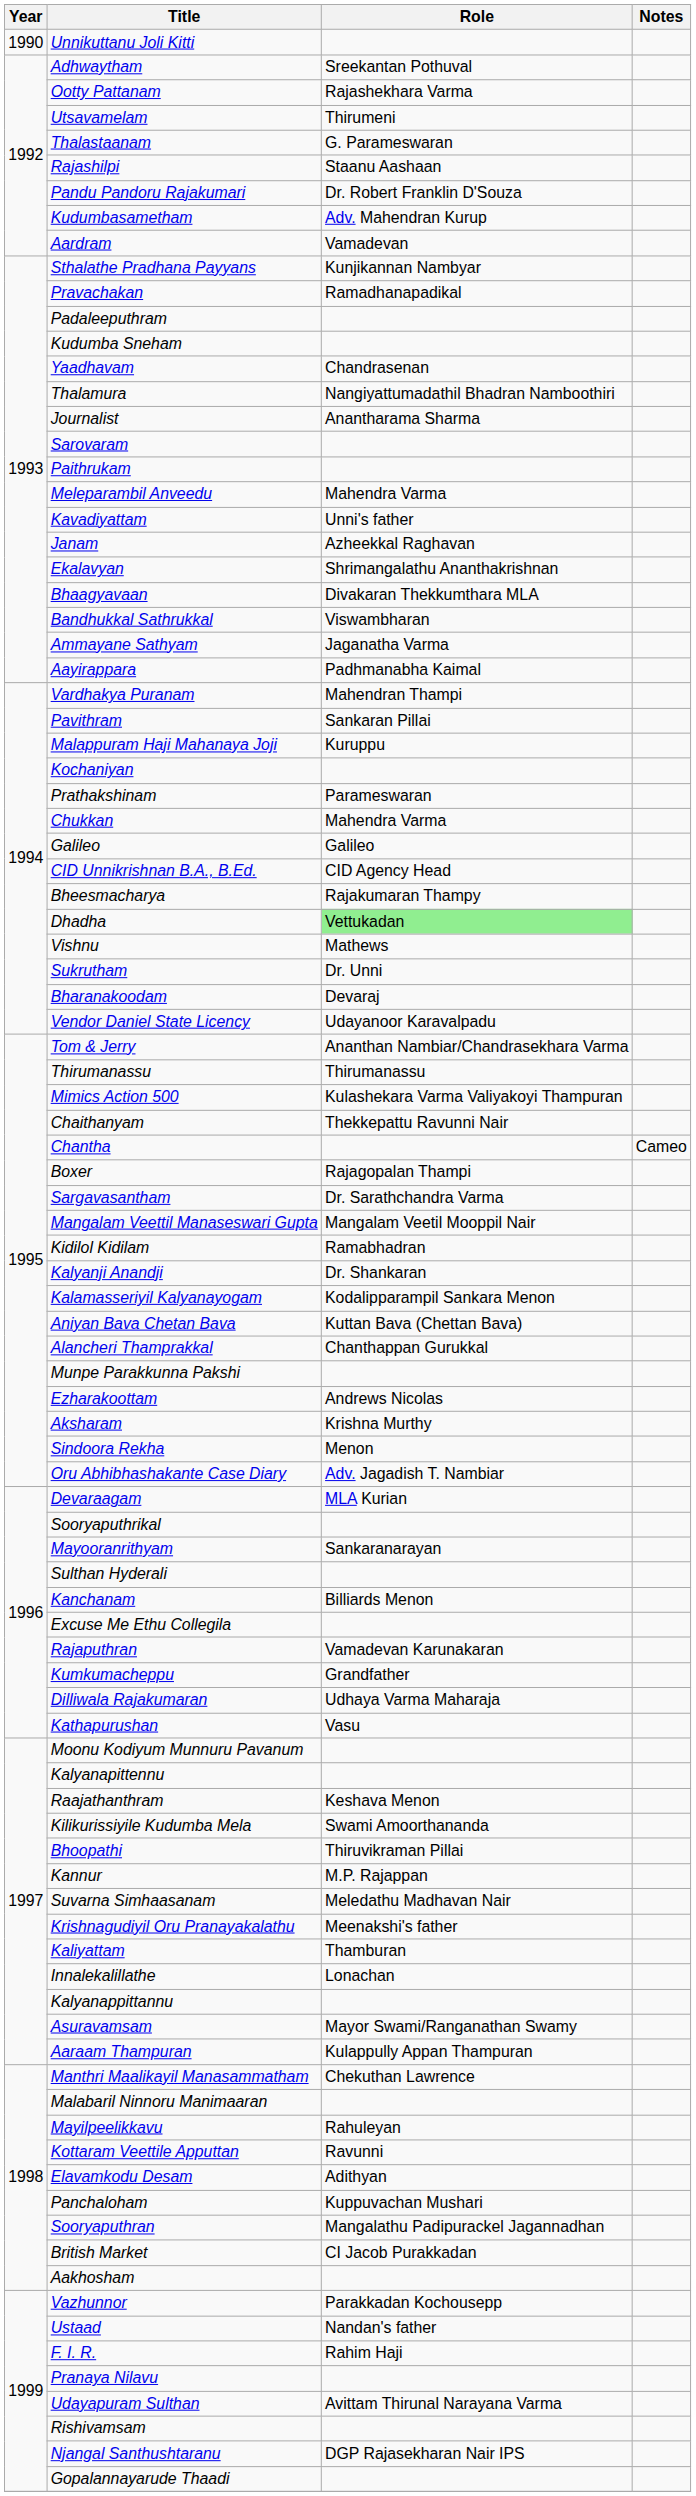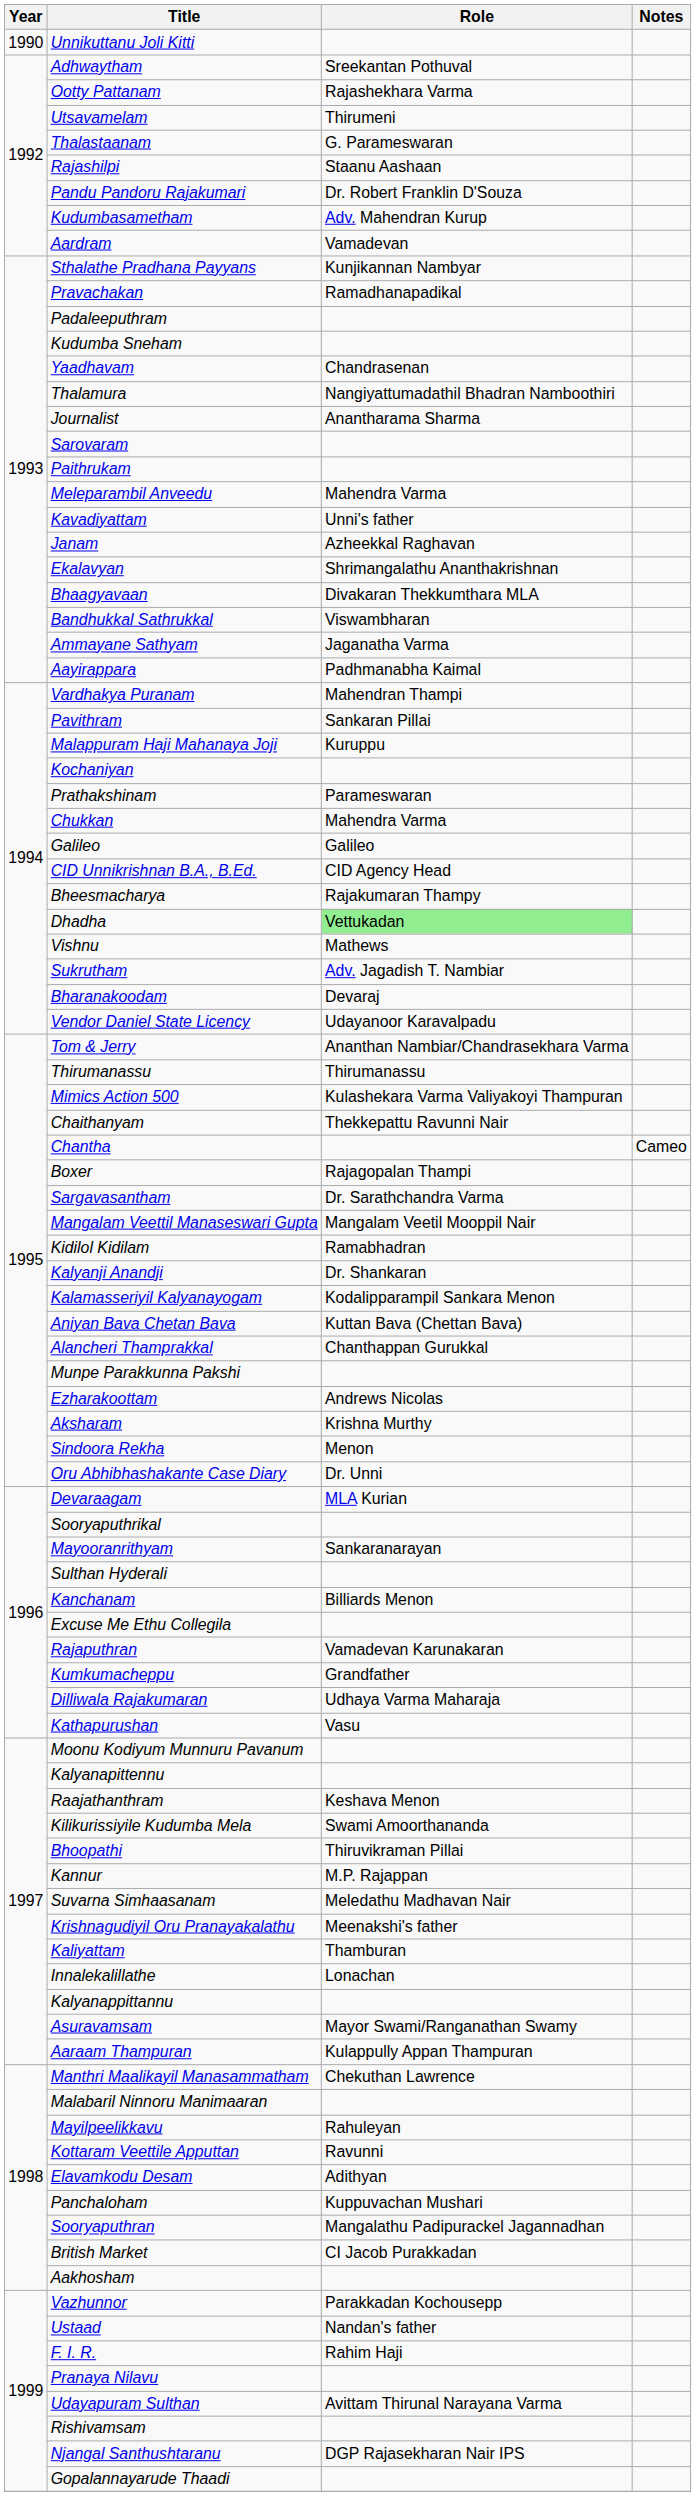(354, 971) Dr. Unni -> (415, 971) Adv. Jagadish T. Nambiar
(415, 1474) Adv. Jagadish T. Nambiar -> (354, 1474) Dr. Unni
